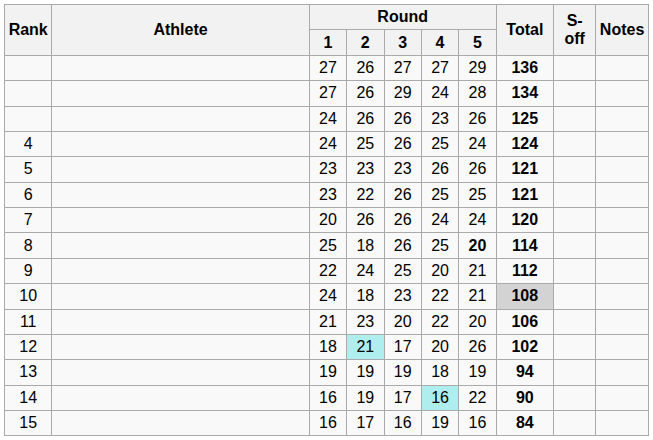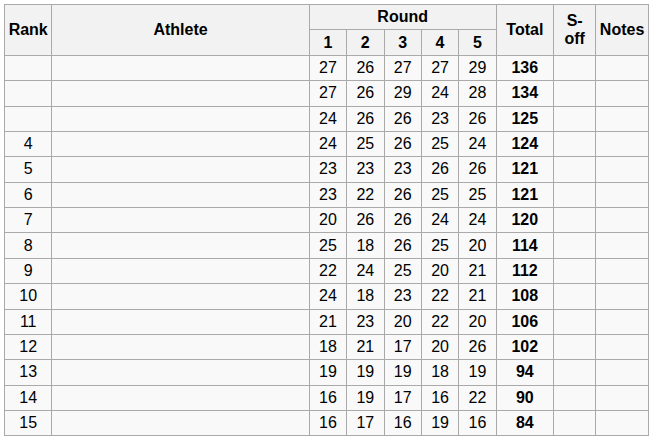(477, 245) bold -> (477, 245) normal
(525, 296) lightgrey background -> (525, 296) no background
(365, 347) paleturquoise background -> (365, 347) no background
(440, 397) paleturquoise background -> (440, 397) no background
